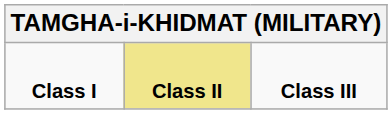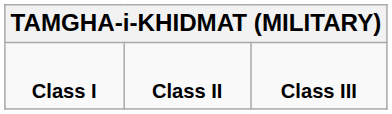(187, 89) khaki background -> (187, 89) no background
